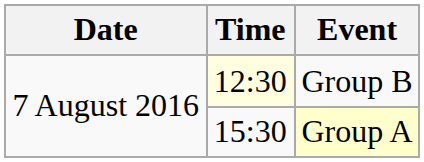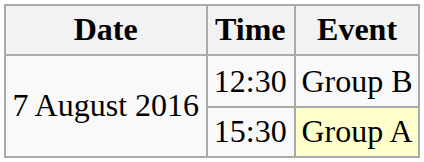(250, 80) lightyellow background -> (250, 80) no background
